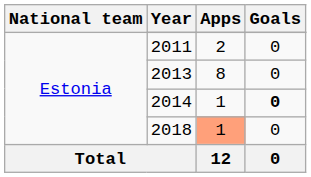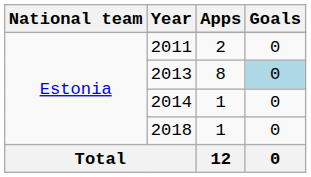(275, 75) no background -> (275, 75) lightblue background
(275, 103) bold -> (275, 103) normal
(221, 131) lightsalmon background -> (221, 131) no background
